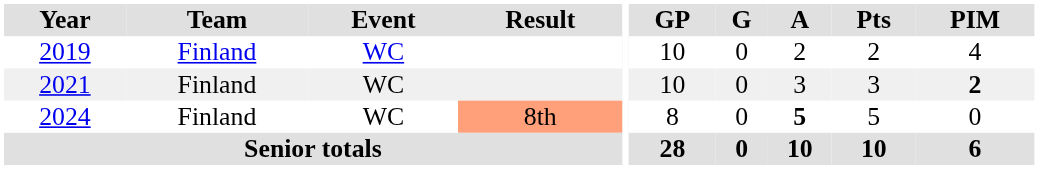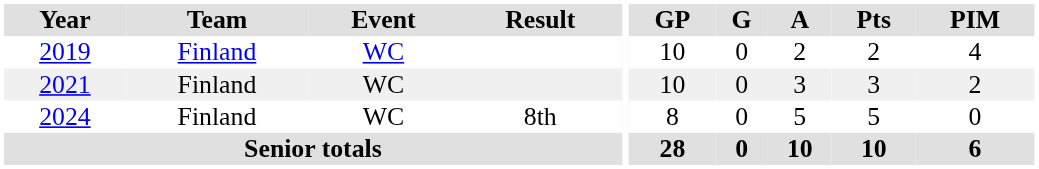(975, 84) bold -> (975, 84) normal
(540, 116) lightsalmon background -> (540, 116) no background
(800, 116) bold -> (800, 116) normal
